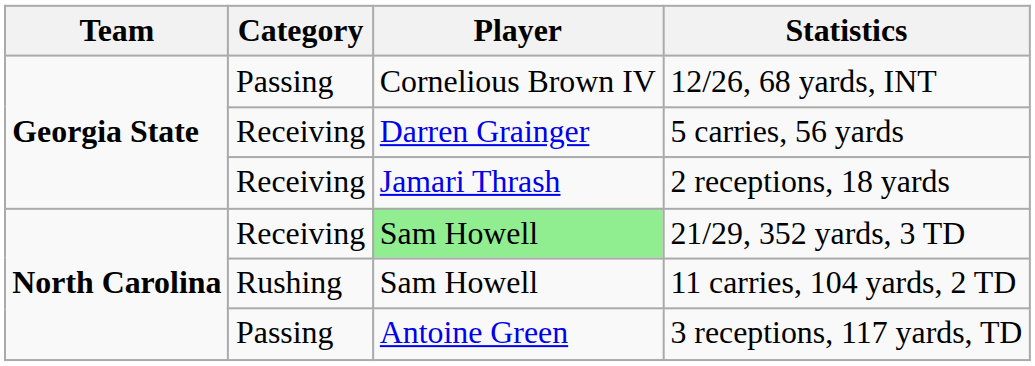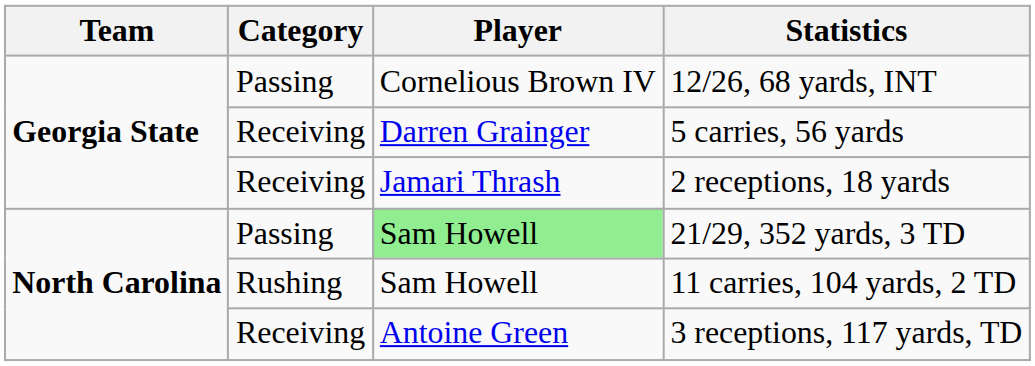(301, 232) Receiving -> (285, 232) Passing
(285, 333) Passing -> (301, 333) Receiving
